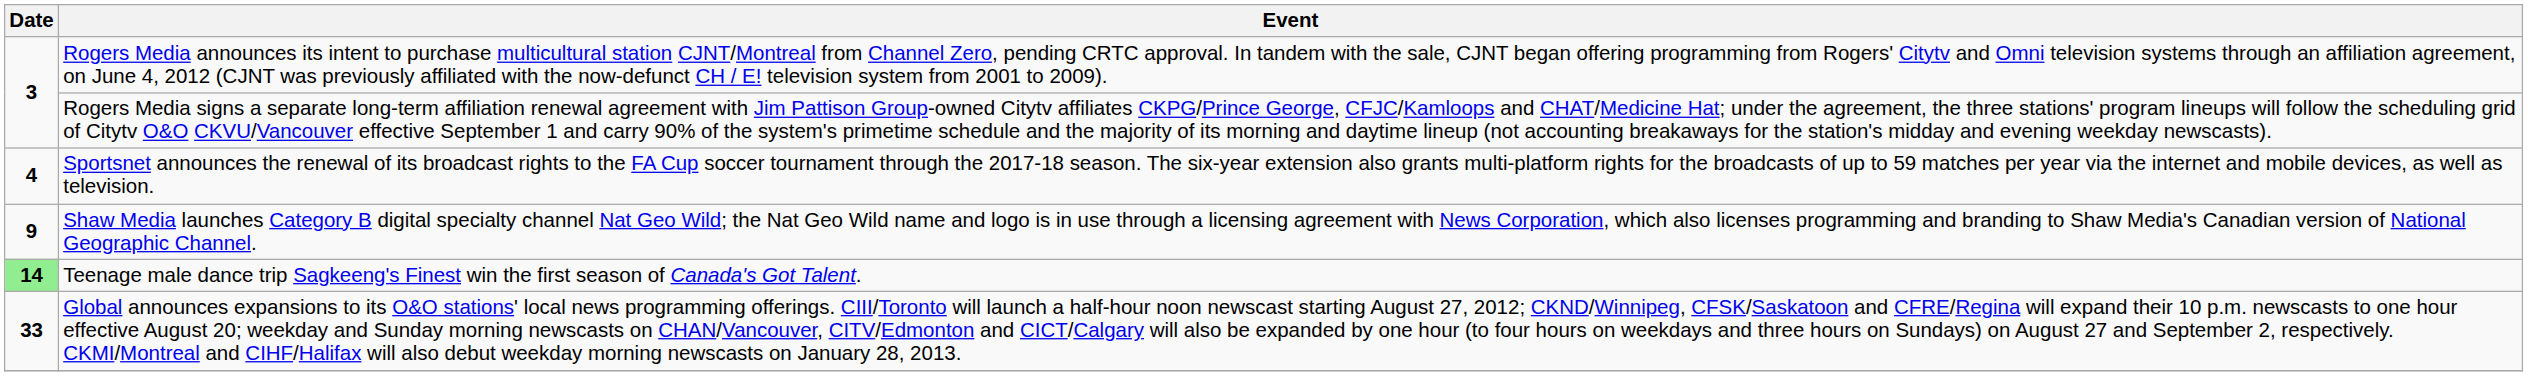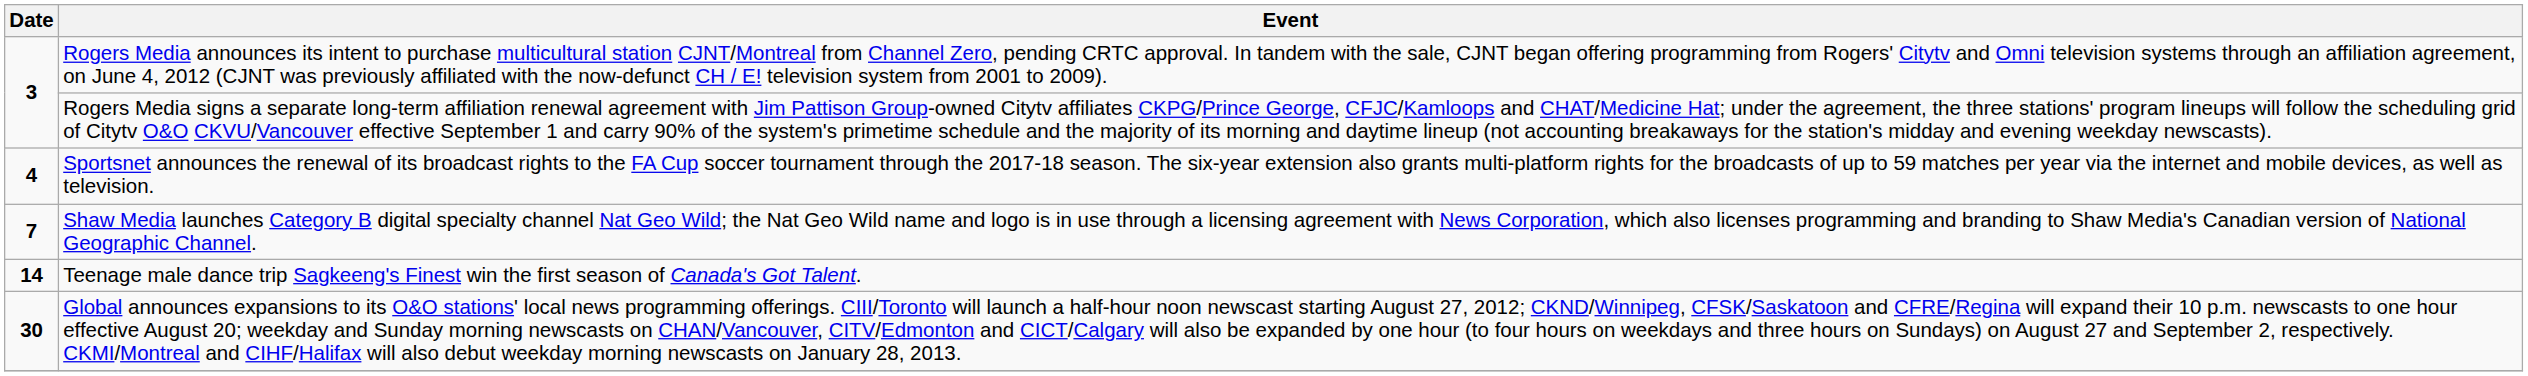(32, 231) 9 -> (32, 231) 7
(32, 275) lightgreen background -> (32, 275) no background
(32, 330) 33 -> (32, 330) 30
